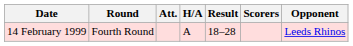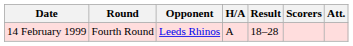columns swapped: (315, 13) <-> (168, 13)
